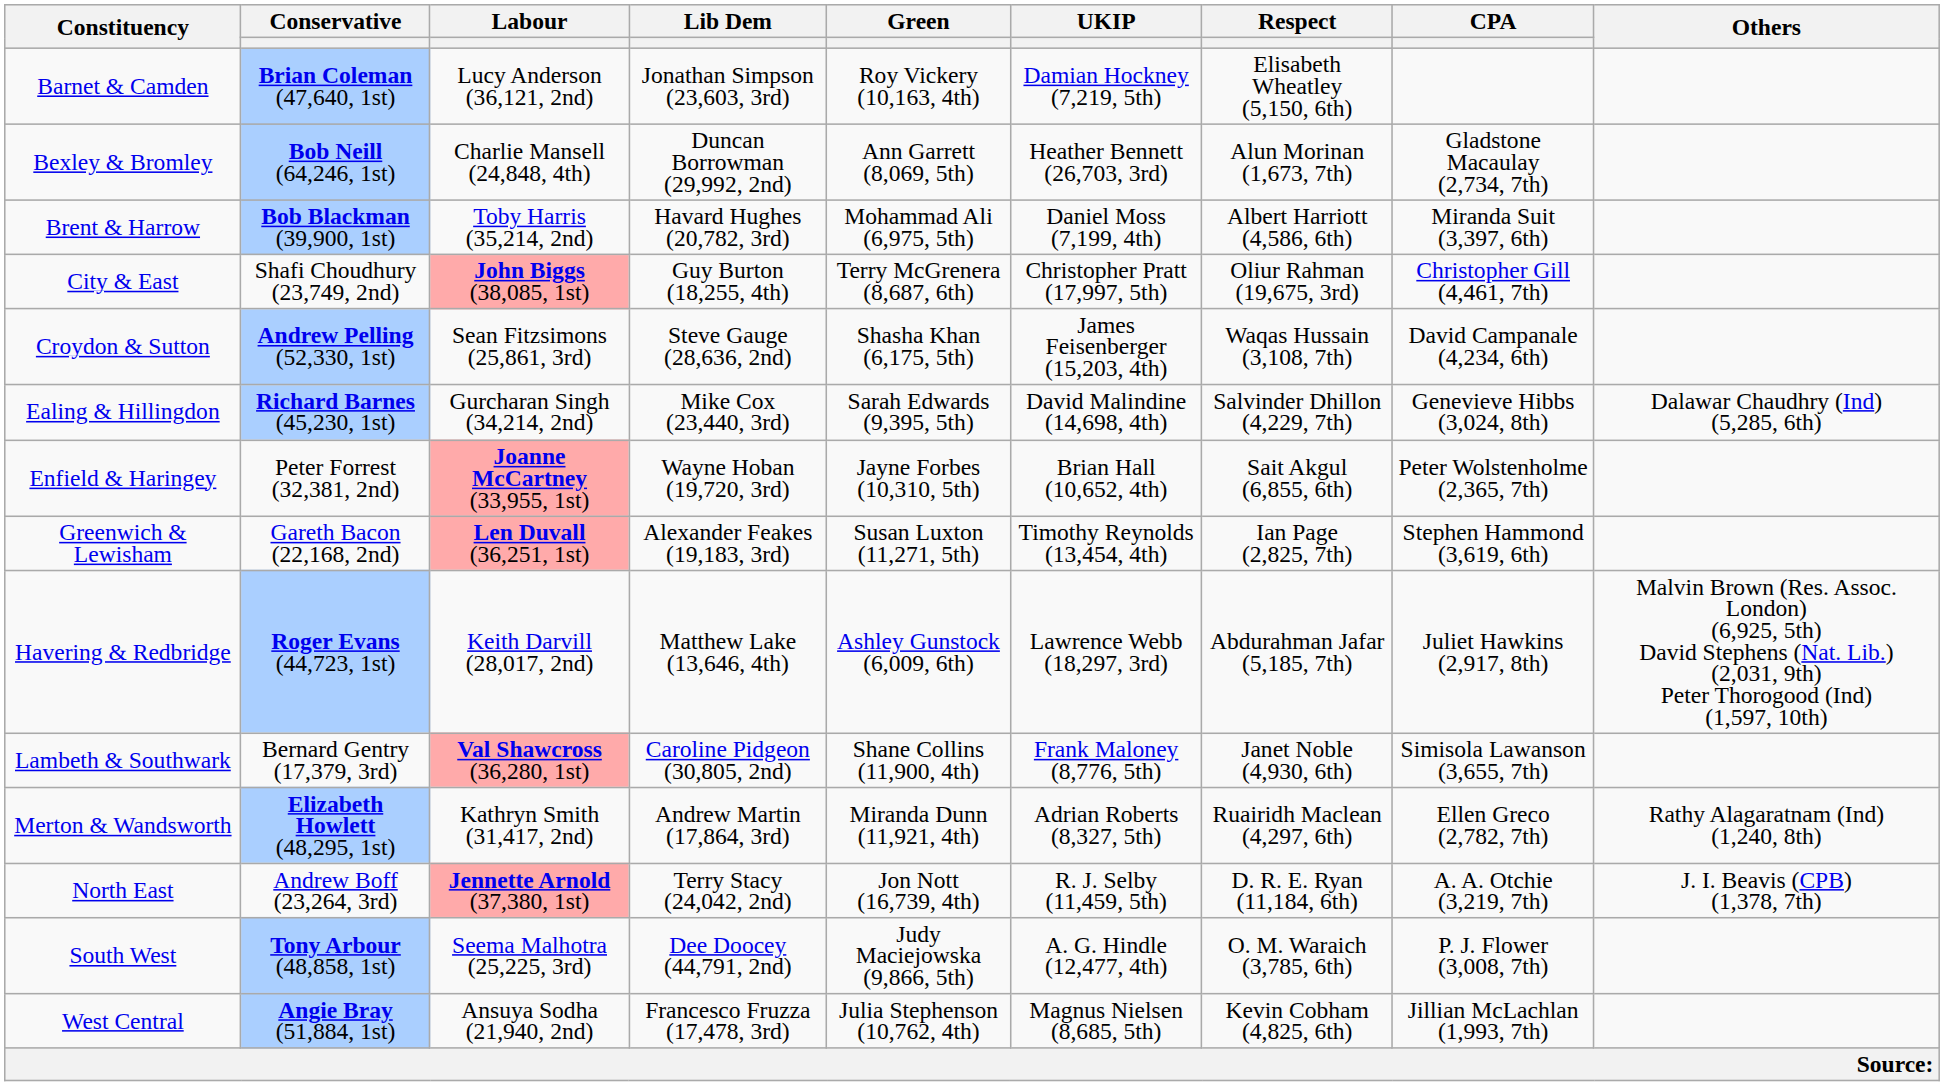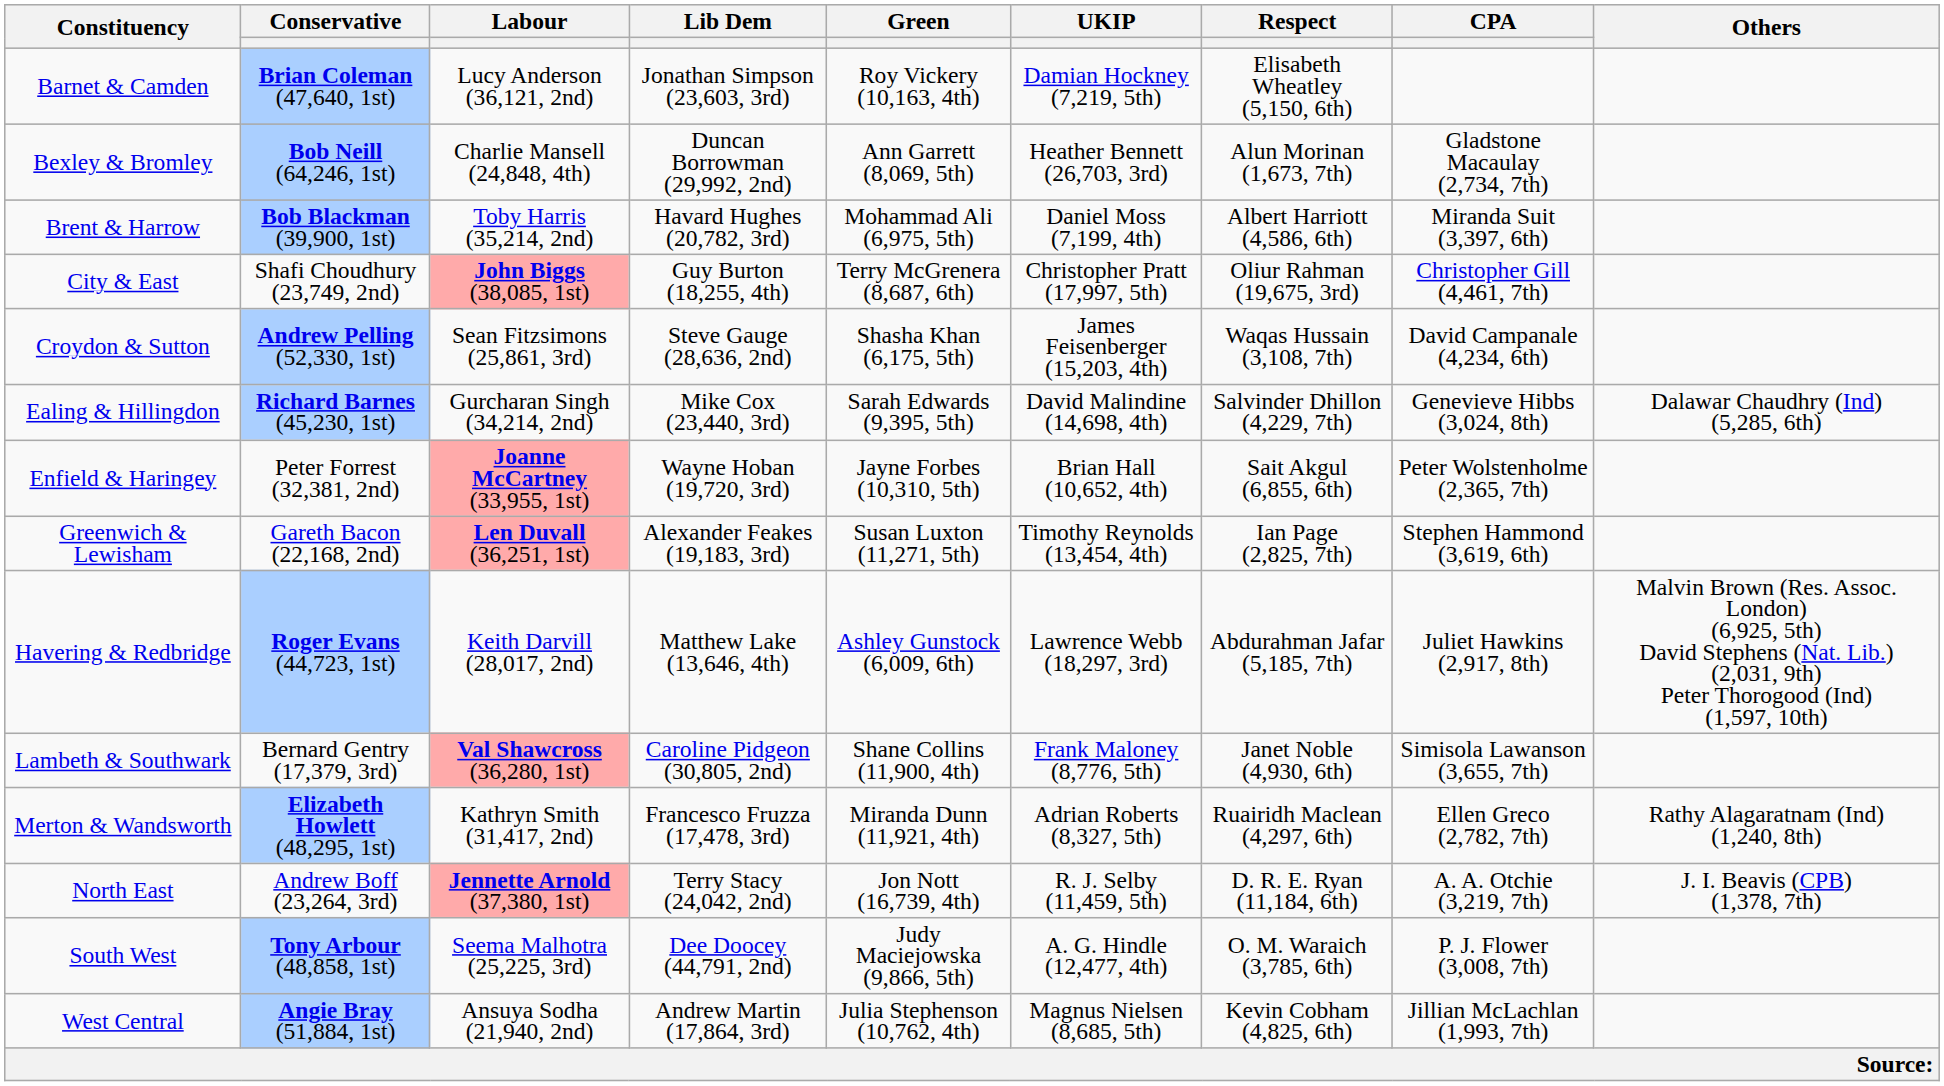(728, 825) Andrew Martin (17,864, 3rd) -> (728, 825) Francesco Fruzza (17,478, 3rd)
(728, 1020) Francesco Fruzza (17,478, 3rd) -> (728, 1020) Andrew Martin (17,864, 3rd)
